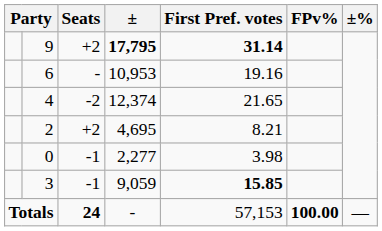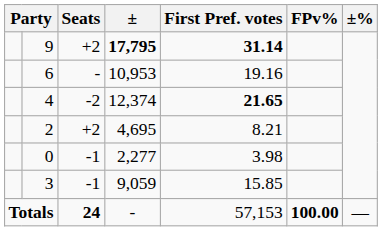(263, 101) normal -> (263, 101) bold
(263, 184) bold -> (263, 184) normal
